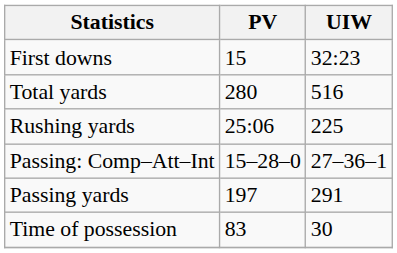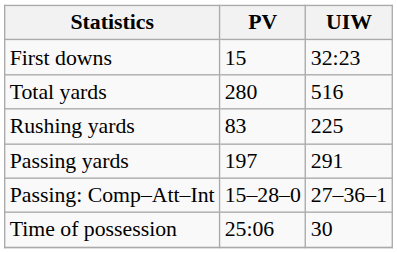(249, 126) 25:06 -> (236, 126) 83
rows swapped: (69, 195) <-> (112, 160)
(236, 229) 83 -> (249, 229) 25:06
